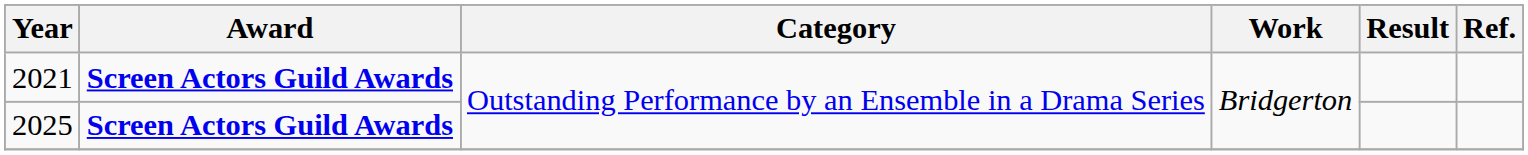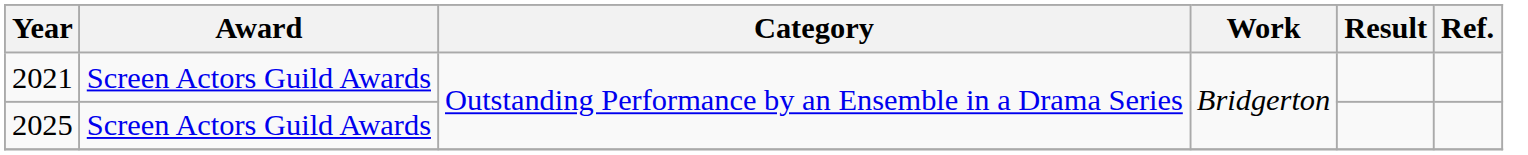(270, 76) bold -> (259, 76) normal
(270, 125) bold -> (259, 125) normal
